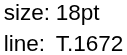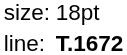(90, 43) normal -> (90, 43) bold
